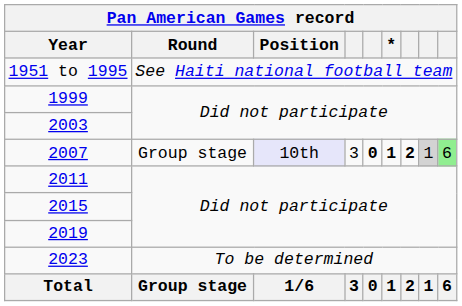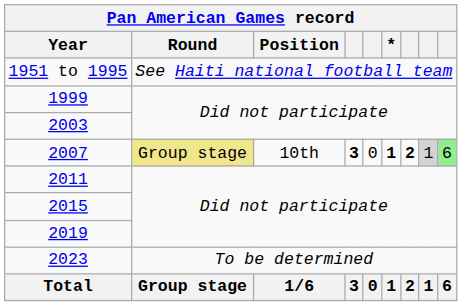(193, 153) no background -> (193, 153) khaki background
(299, 153) lavender background -> (299, 153) no background
(354, 153) normal -> (354, 153) bold
(373, 153) bold -> (373, 153) normal
